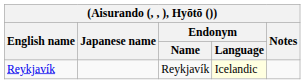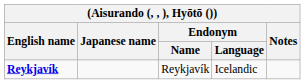(31, 69) normal -> (33, 69) bold
(236, 69) lightyellow background -> (236, 69) no background
